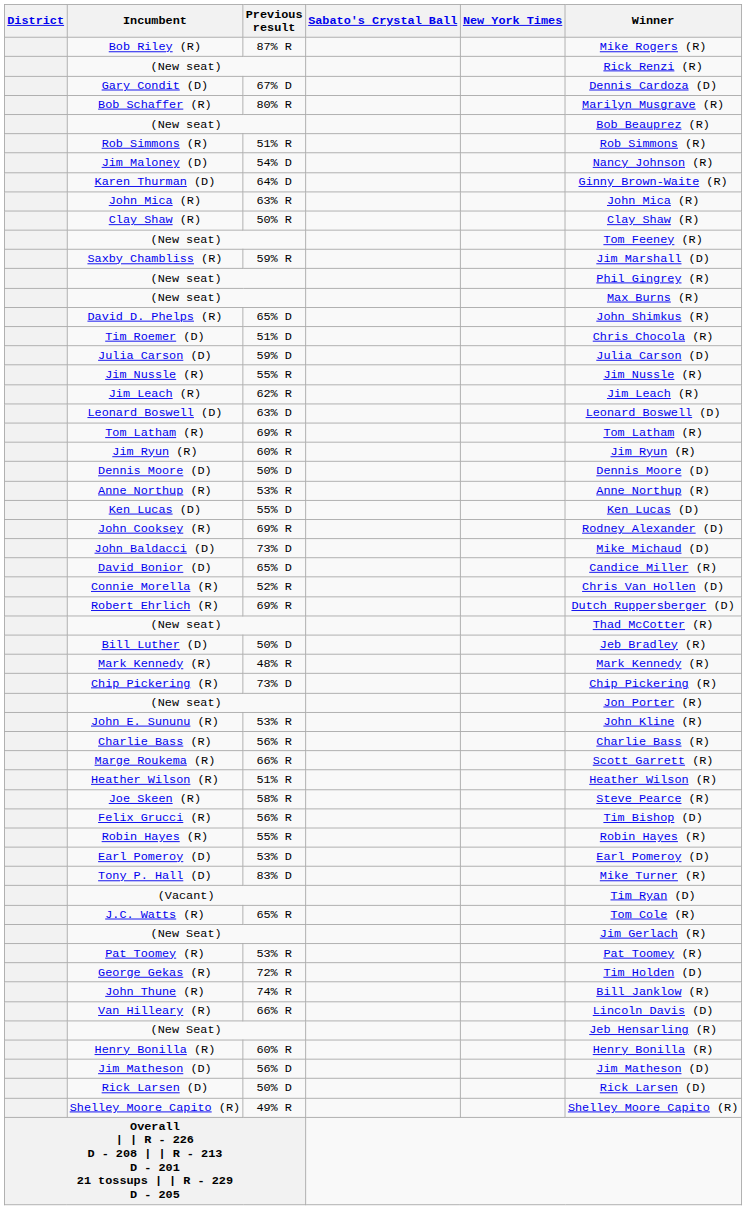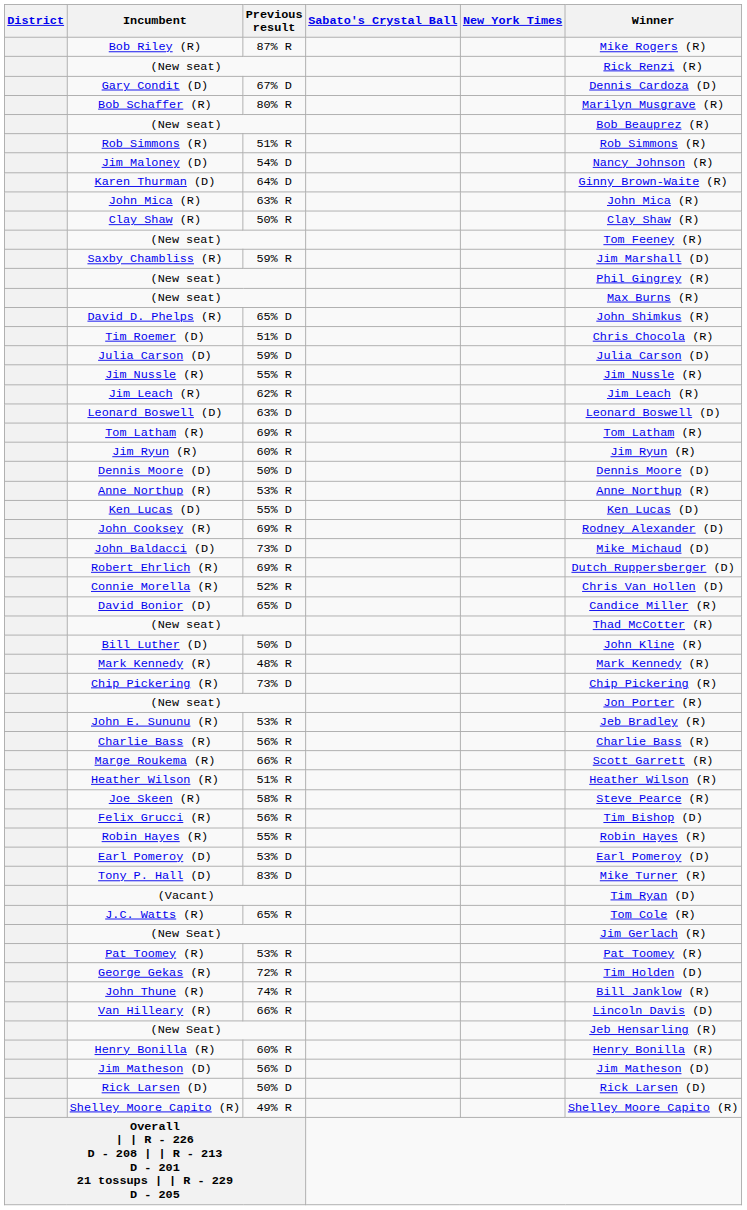rows swapped: (155, 606) <-> (155, 568)
(653, 645) Jeb Bradley (R) -> (653, 645) John Kline (R)
(653, 722) John Kline (R) -> (653, 722) Jeb Bradley (R)
